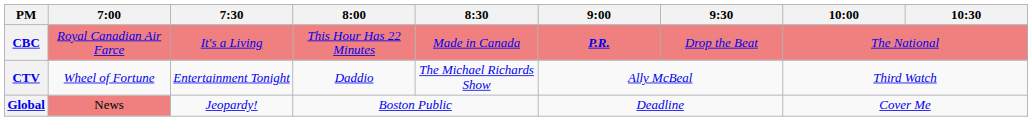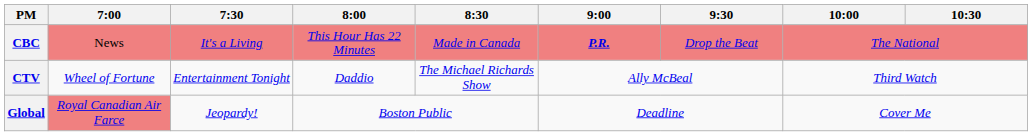(109, 42) Royal Canadian Air Farce -> (109, 42) News
(109, 105) News -> (109, 112) Royal Canadian Air Farce
